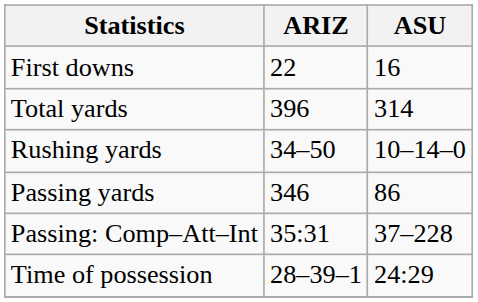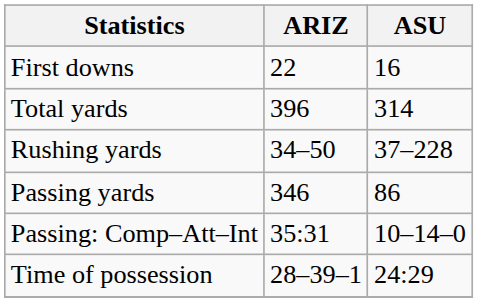(420, 150) 10–14–0 -> (413, 150) 37–228
(413, 233) 37–228 -> (420, 233) 10–14–0
